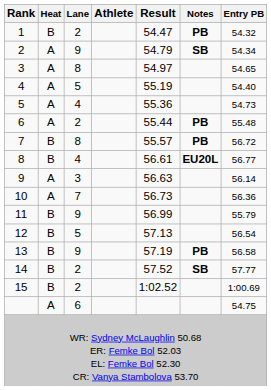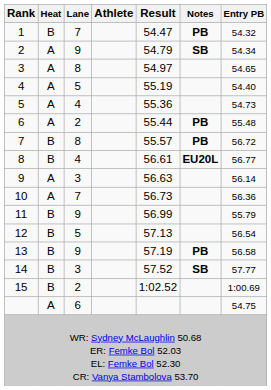(78, 31) 2 -> (78, 31) 7
(78, 269) 2 -> (78, 269) 3
